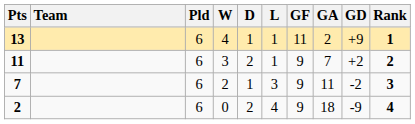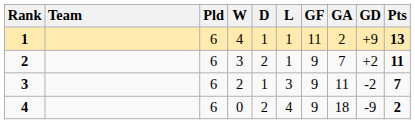columns swapped: (390, 15) <-> (17, 15)
